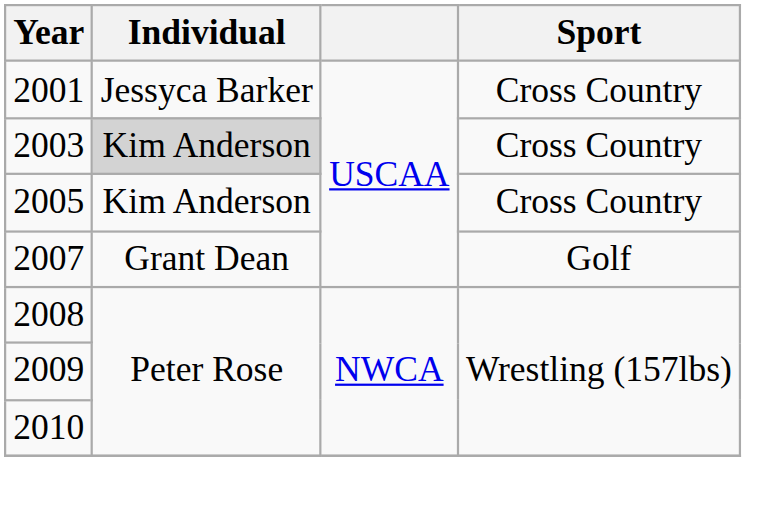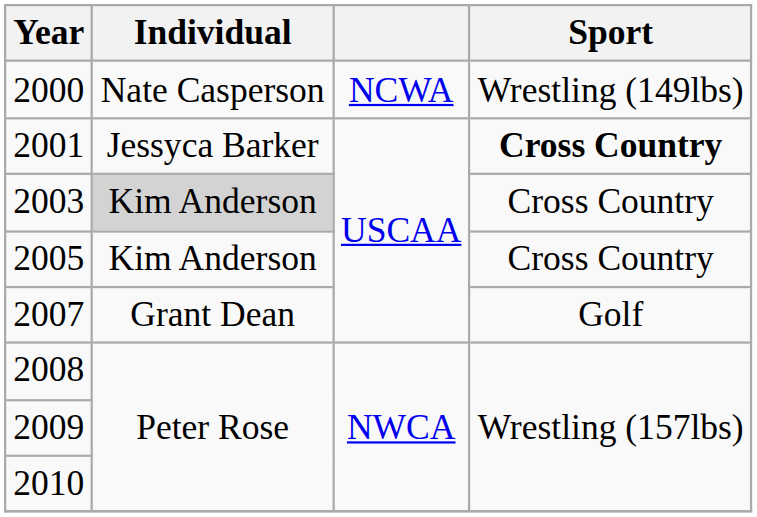+ row: (49, 88)
(599, 88) normal -> (611, 145) bold
